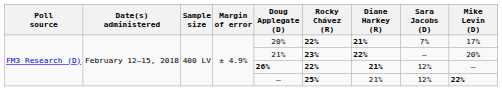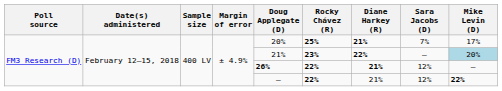(312, 41) 22% -> (312, 41) 25%
(473, 54) no background -> (473, 54) lightblue background
(312, 80) 25% -> (312, 80) 22%
